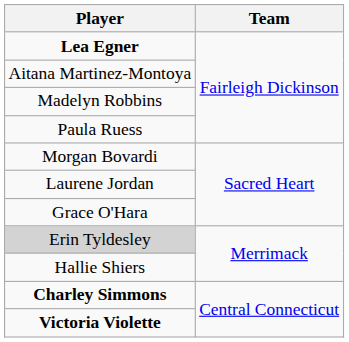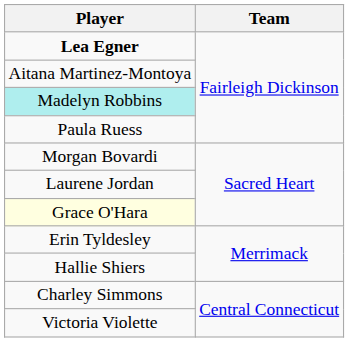(100, 101) no background -> (100, 101) paleturquoise background
(100, 211) no background -> (100, 211) lightyellow background
(100, 239) lightgrey background -> (100, 239) no background
(100, 294) bold -> (100, 294) normal
(100, 322) bold -> (100, 322) normal
